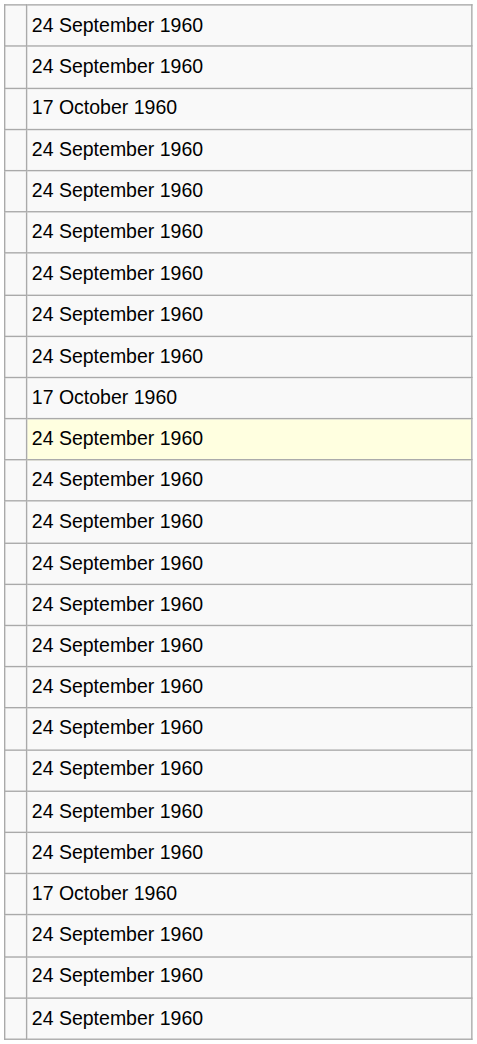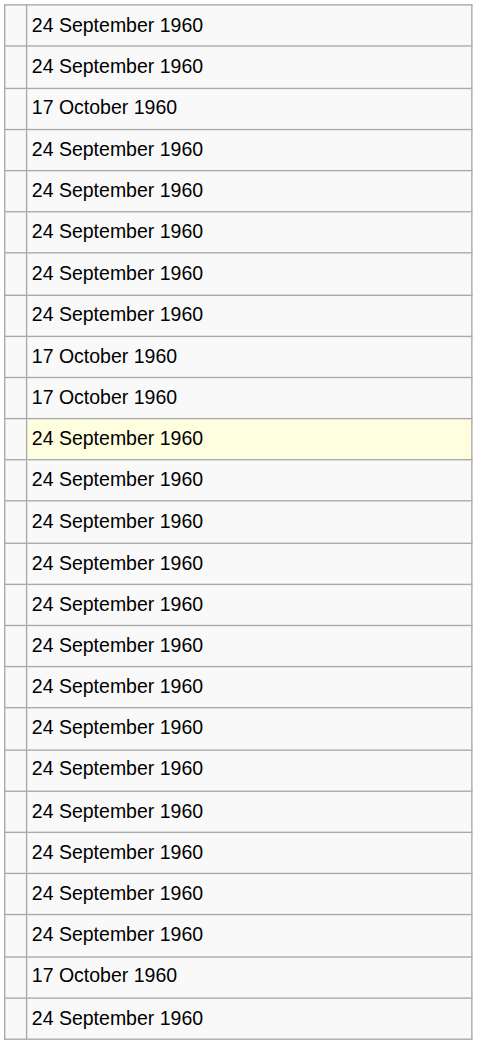(117, 356) 24 September 1960 -> (104, 356) 17 October 1960
(104, 893) 17 October 1960 -> (117, 893) 24 September 1960
(117, 976) 24 September 1960 -> (104, 976) 17 October 1960
